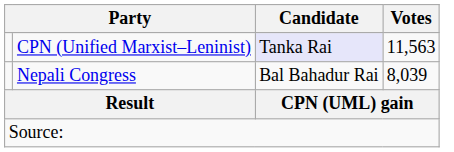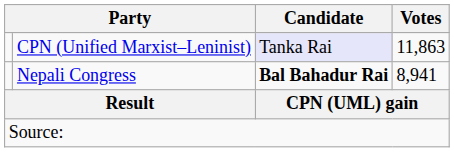(411, 47) 11,563 -> (421, 47) 11,863
(319, 75) normal -> (324, 75) bold
(407, 75) 8,039 -> (417, 75) 8,941
